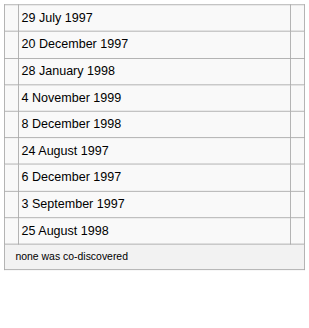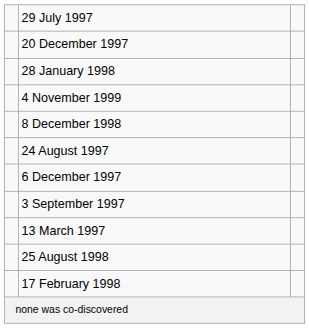+ row: (63, 230)
+ row: (71, 283)
